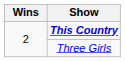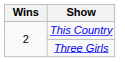(84, 30) bold -> (81, 30) normal
